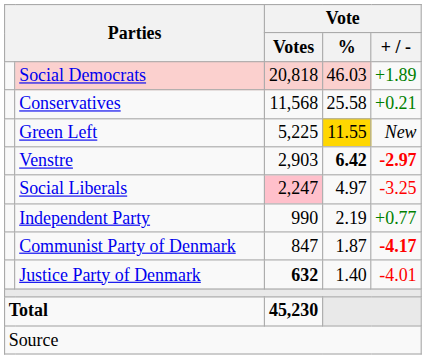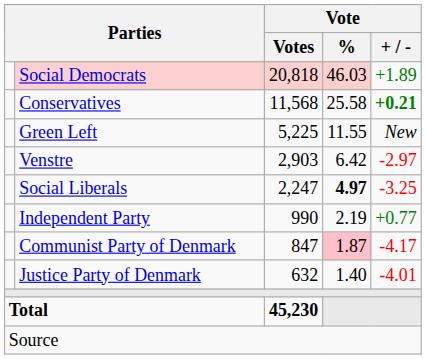(396, 103) normal -> (396, 103) bold
(347, 132) gold background -> (347, 132) no background
(351, 160) bold -> (351, 160) normal
(398, 160) bold -> (398, 160) normal
(298, 189) pink background -> (298, 189) no background
(351, 189) normal -> (351, 189) bold
(351, 246) no background -> (351, 246) pink background
(398, 246) bold -> (398, 246) normal
(305, 274) bold -> (305, 274) normal
